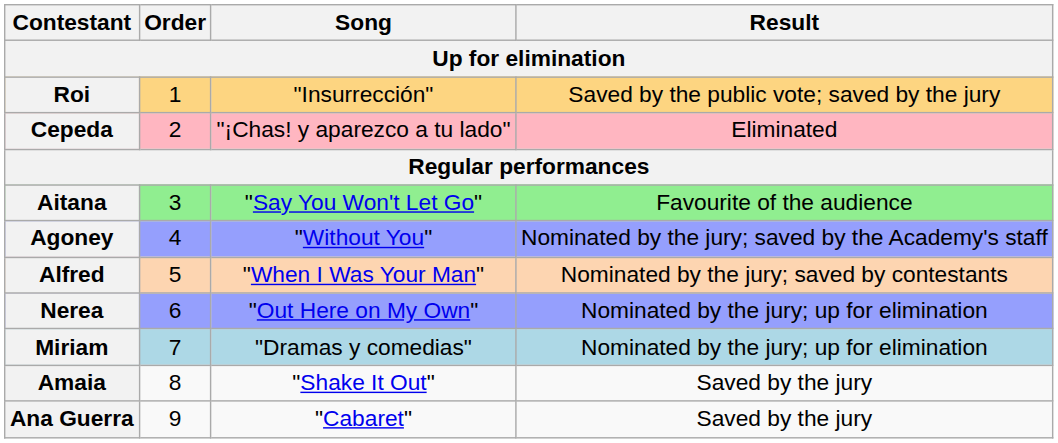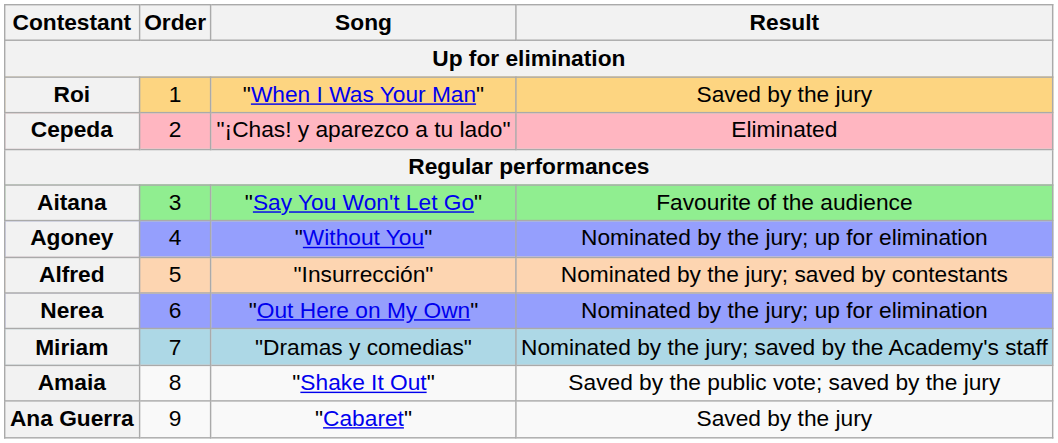(363, 94) "Insurrección" -> (364, 94) "When I Was Your Man"
(784, 94) Saved by the public vote; saved by the jury -> (784, 94) Saved by the jury
(784, 238) Nominated by the jury; saved by the Academy's staff -> (784, 238) Nominated by the jury; up for elimination
(364, 274) "When I Was Your Man" -> (363, 274) "Insurrección"
(784, 346) Nominated by the jury; up for elimination -> (784, 346) Nominated by the jury; saved by the Academy's staff
(784, 382) Saved by the jury -> (784, 382) Saved by the public vote; saved by the jury
